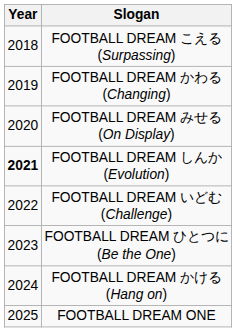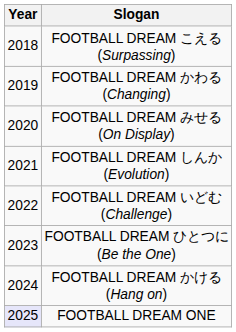(23, 165) bold -> (23, 165) normal
(23, 316) no background -> (23, 316) lavender background
